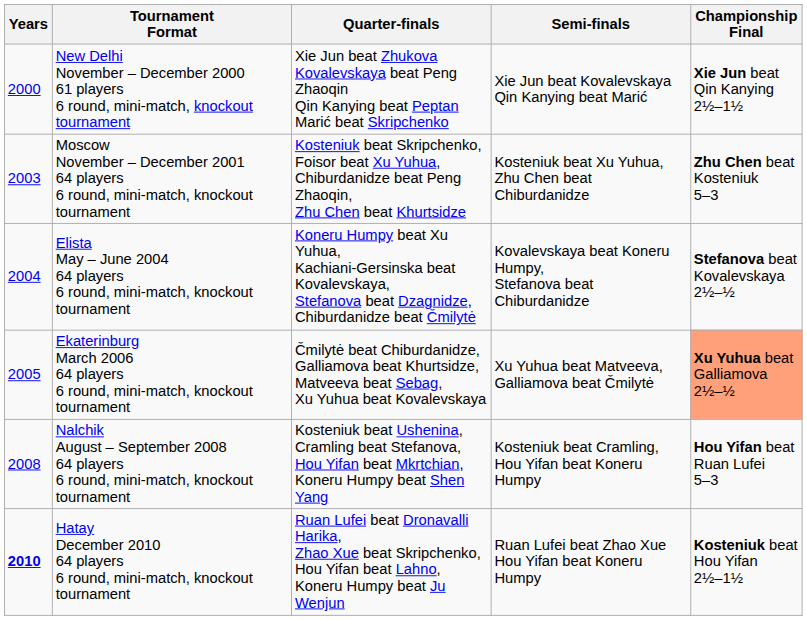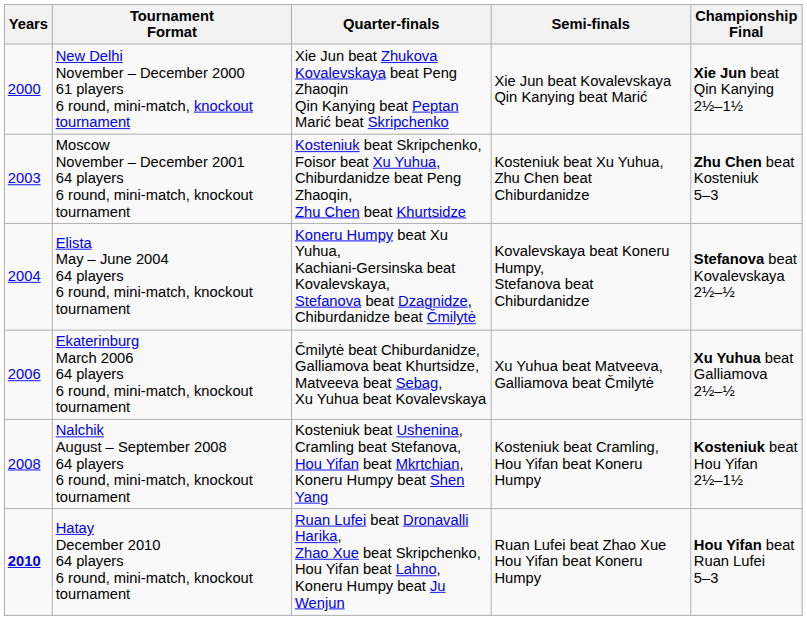(24, 374) 2005 -> (24, 374) 2006
(744, 374) lightsalmon background -> (744, 374) no background
(744, 464) Hou Yifan beat Ruan Lufei 5–3 -> (746, 464) Kosteniuk beat Hou Yifan 2½–1½
(746, 561) Kosteniuk beat Hou Yifan 2½–1½ -> (744, 561) Hou Yifan beat Ruan Lufei 5–3
